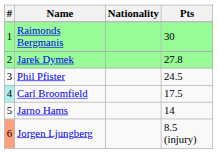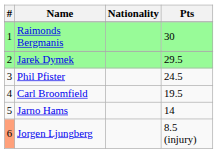(173, 59) 27.8 -> (173, 59) 29.5
(9, 93) paleturquoise background -> (9, 93) no background
(173, 93) 17.5 -> (173, 93) 19.5
